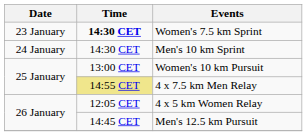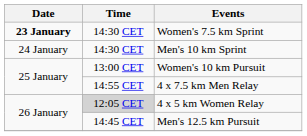(40, 31) normal -> (43, 31) bold
(115, 31) bold -> (118, 31) normal
(115, 85) khaki background -> (118, 85) no background
(115, 103) no background -> (118, 103) lightgrey background
